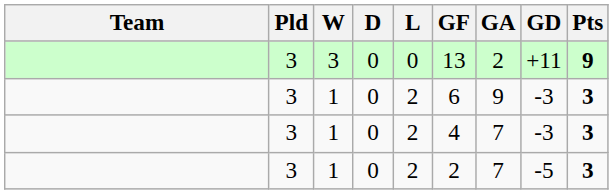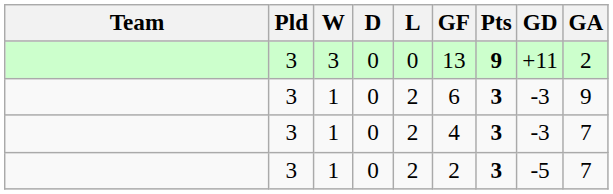columns swapped: (498, 22) <-> (588, 22)
